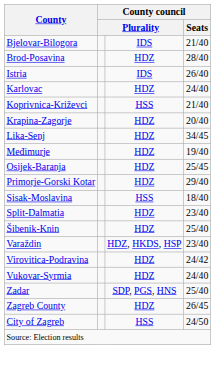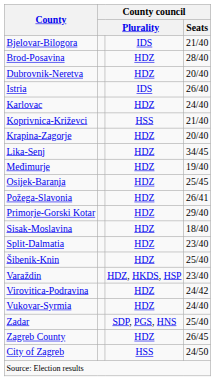+ row: (45, 74)
+ row: (39, 197)
(144, 197) HSS -> (144, 228) HDZ
